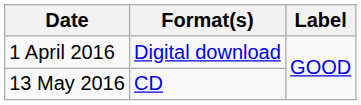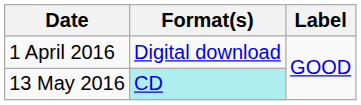(149, 83) no background -> (149, 83) paleturquoise background
